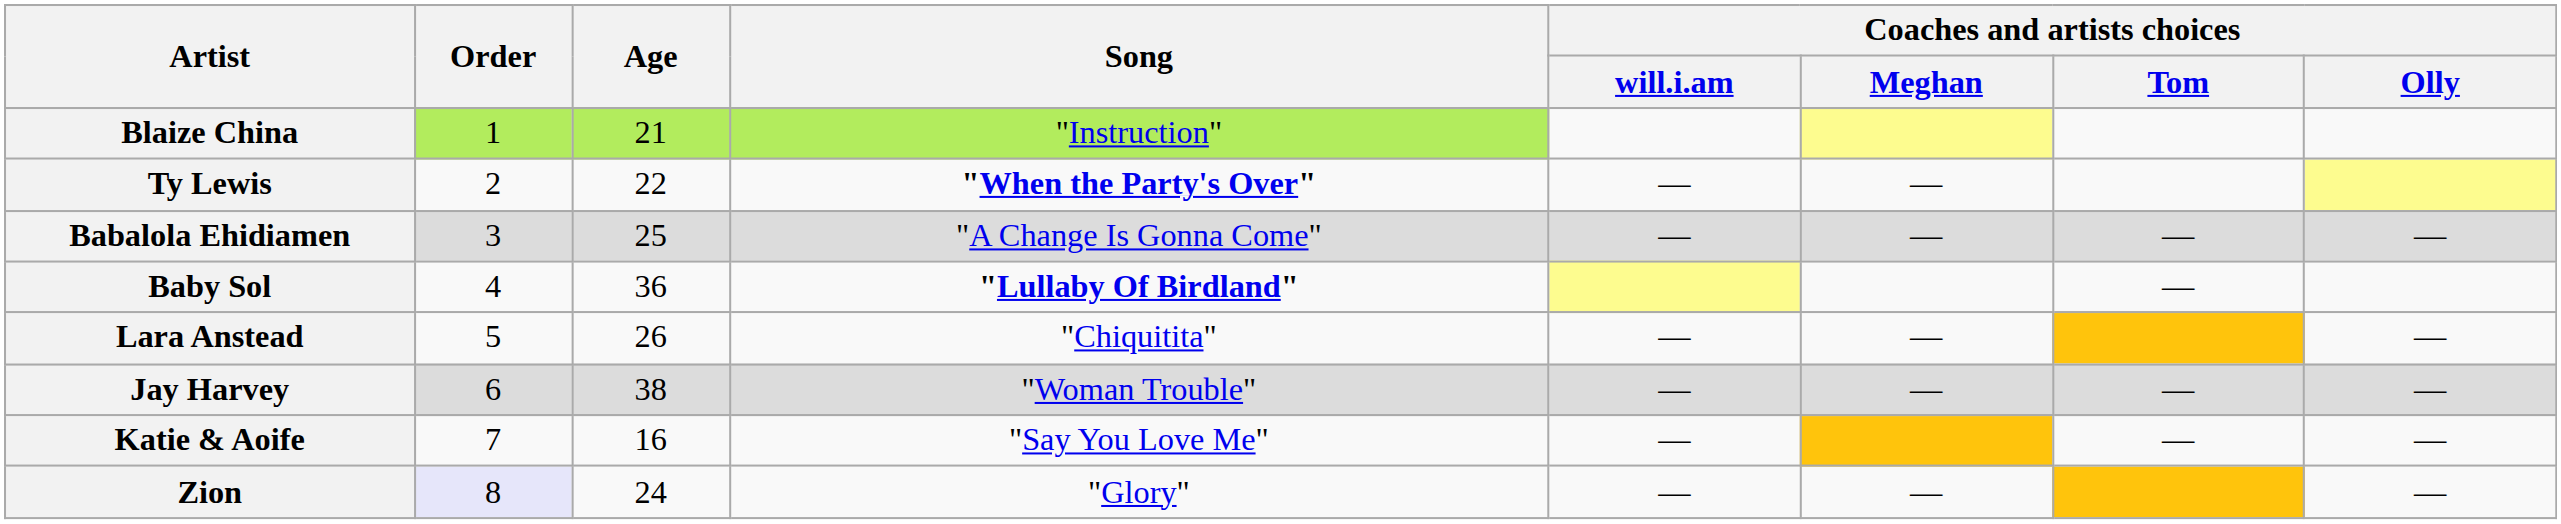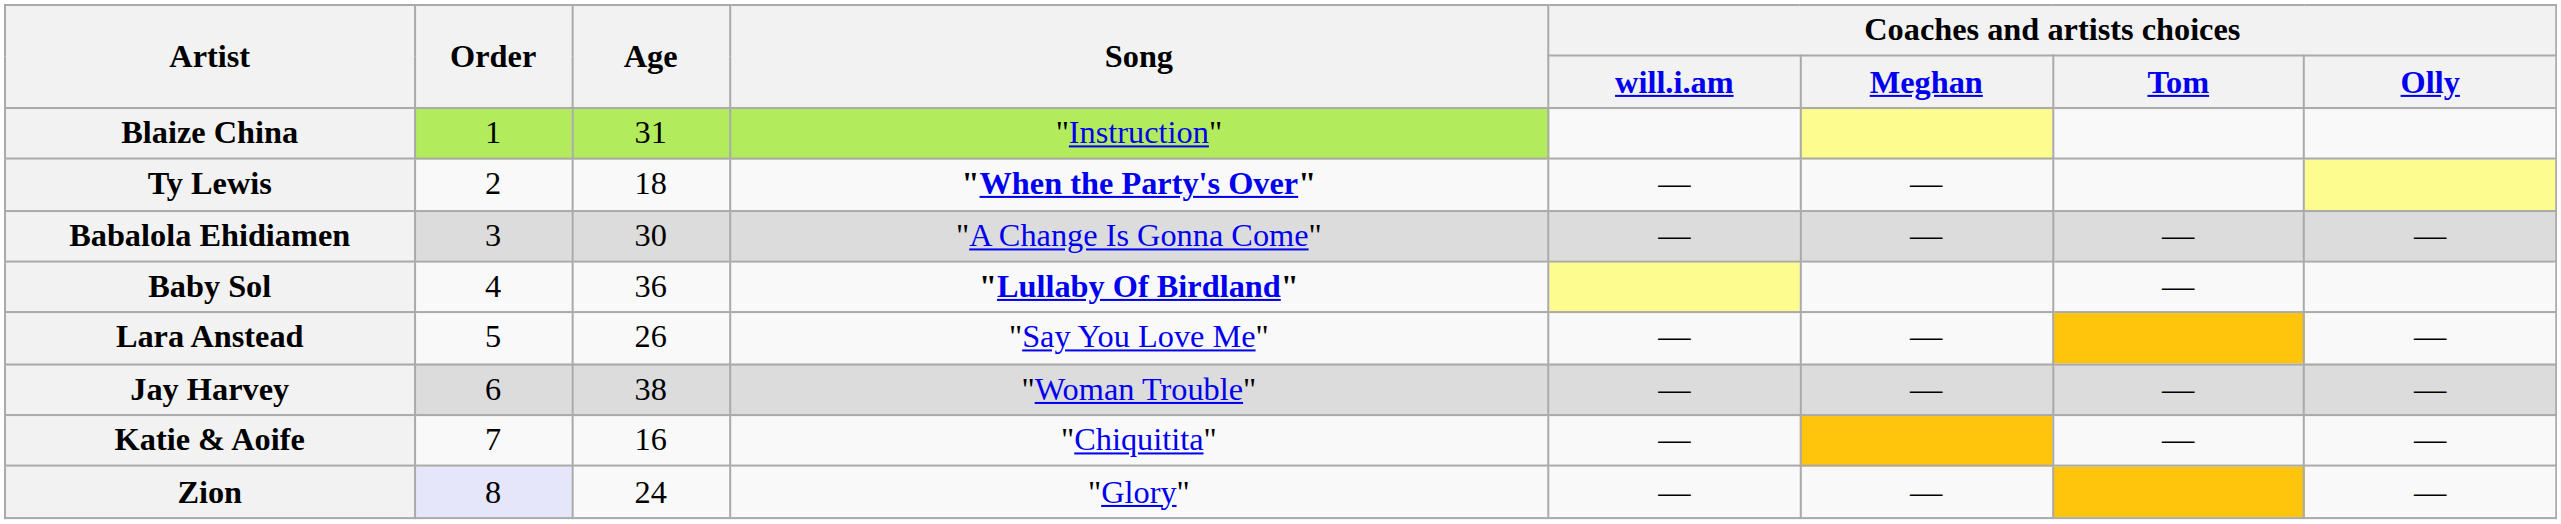(651, 132) 21 -> (651, 132) 31
(651, 183) 22 -> (651, 183) 18
(651, 235) 25 -> (651, 235) 30
(1139, 337) "Chiquitita" -> (1139, 337) "Say You Love Me"
(1139, 440) "Say You Love Me" -> (1139, 440) "Chiquitita"
